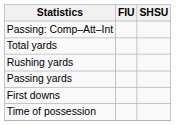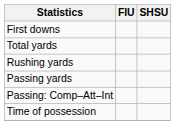rows swapped: (33, 95) <-> (60, 29)
